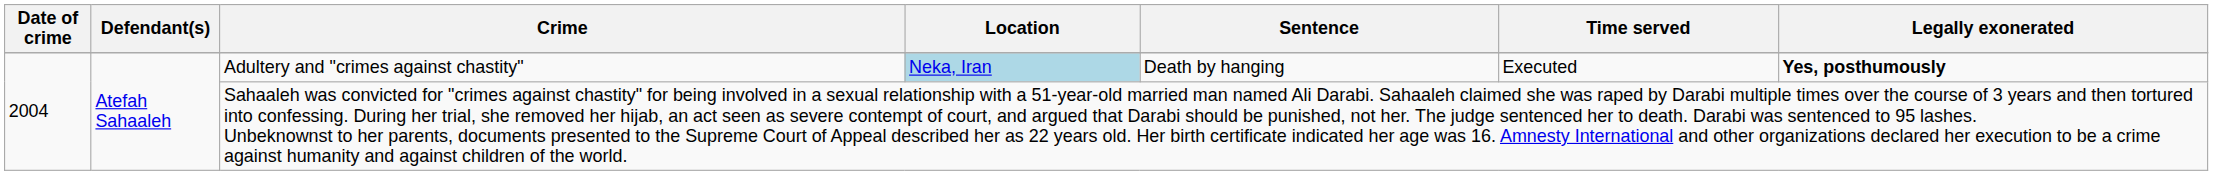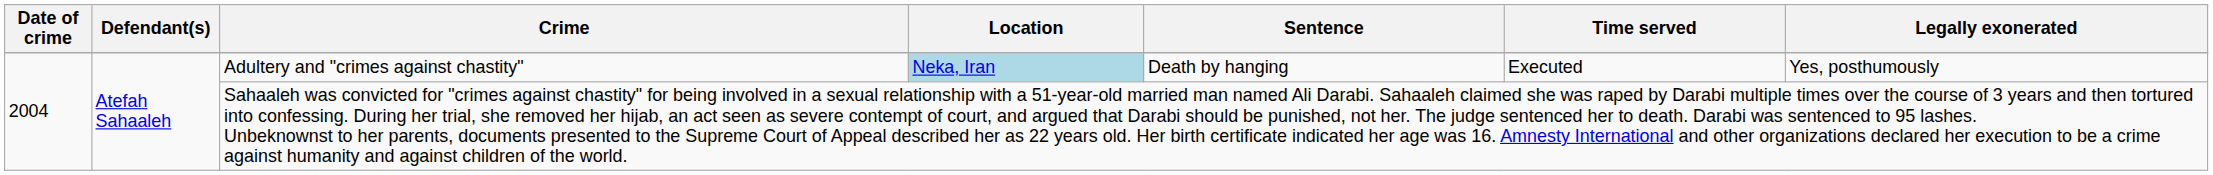(1864, 67) bold -> (1864, 67) normal
